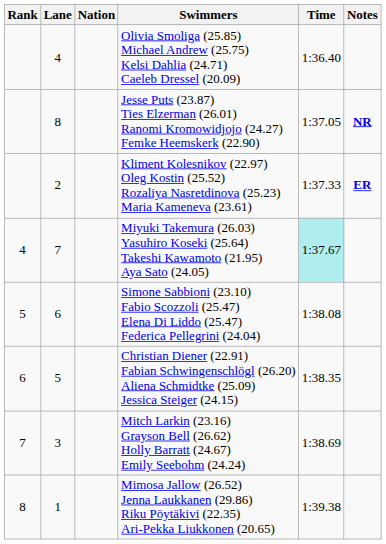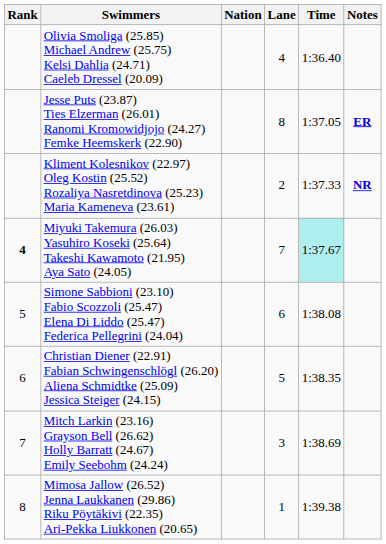columns swapped: (58, 14) <-> (208, 14)
(362, 121) NR -> (362, 121) ER
(362, 185) ER -> (362, 185) NR
(23, 250) normal -> (23, 250) bold
